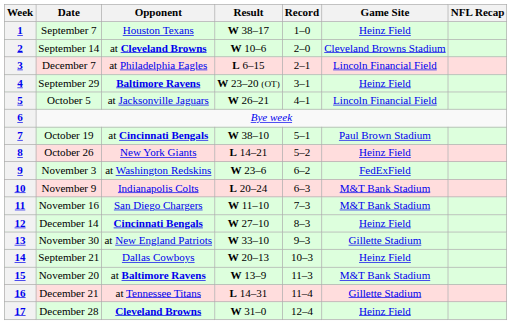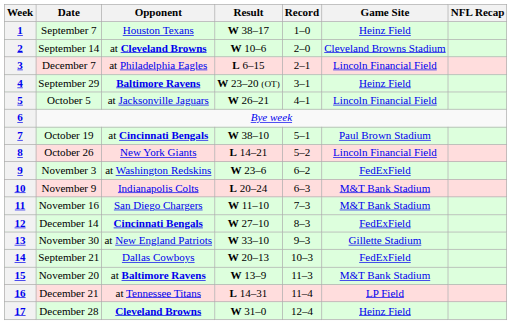(385, 153) Heinz Field -> (385, 153) Lincoln Financial Field
(385, 223) Heinz Field -> (385, 223) FedExField
(385, 258) Heinz Field -> (385, 258) FedExField
(385, 293) Gillette Stadium -> (385, 293) LP Field
